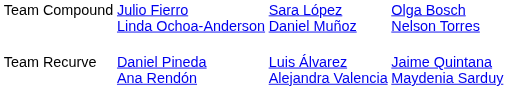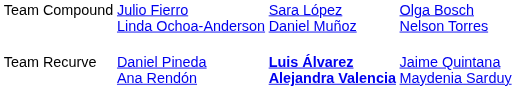(328, 70) normal -> (332, 70) bold
